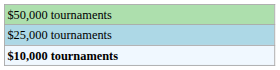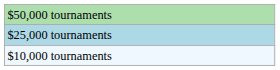(63, 55) bold -> (60, 55) normal
